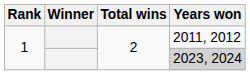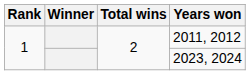(207, 59) lightgrey background -> (207, 59) no background
